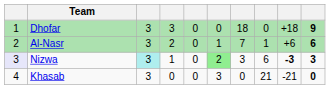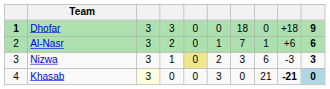(16, 28) normal -> (16, 28) bold
(16, 60) lavender background -> (16, 60) no background
(148, 60) paleturquoise background -> (148, 60) no background
(195, 60) no background -> (195, 60) khaki background
(219, 60) lightgreen background -> (219, 60) no background
(290, 60) bold -> (290, 60) normal
(148, 76) no background -> (148, 76) lightyellow background
(290, 76) normal -> (290, 76) bold
(313, 76) no background -> (313, 76) lightblue background
